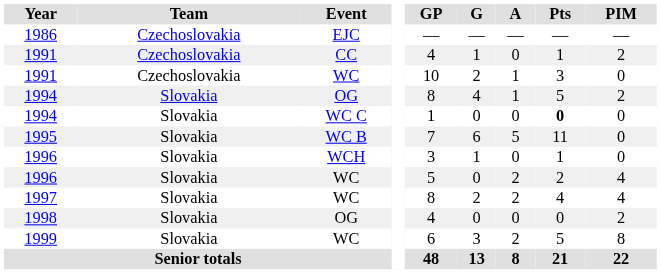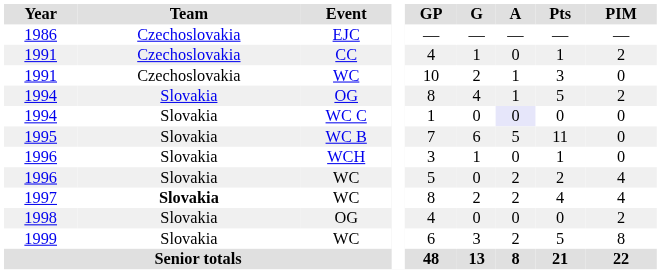(516, 116) no background -> (516, 116) lavender background
(560, 116) bold -> (560, 116) normal
(189, 197) normal -> (189, 197) bold
